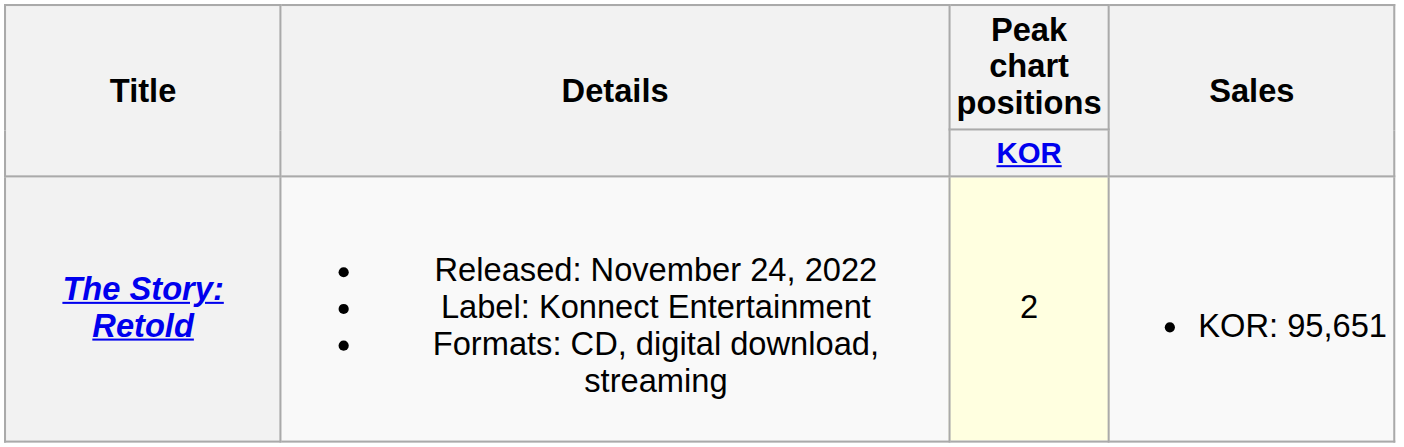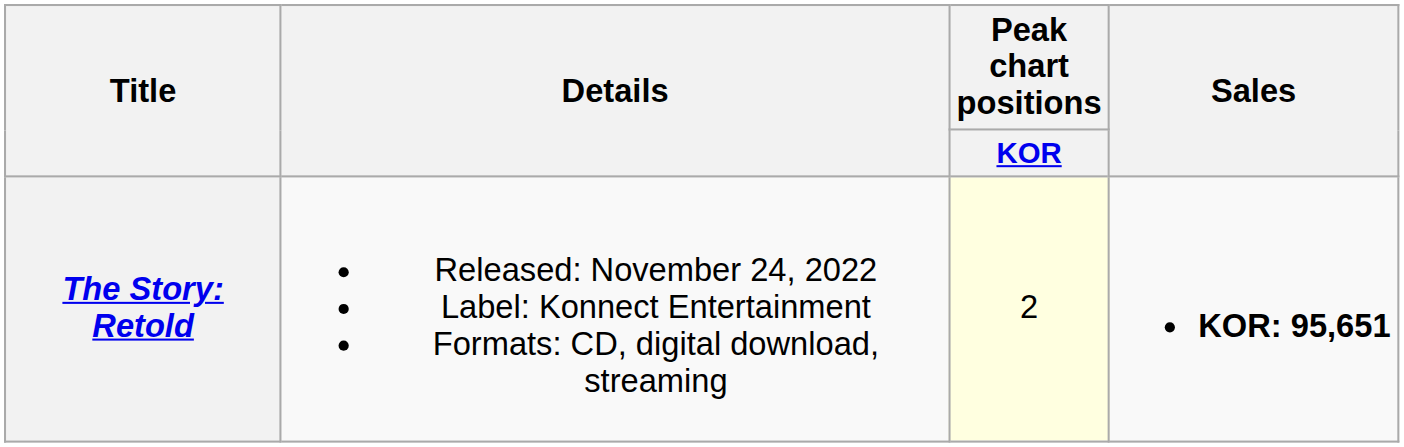(1252, 327) normal -> (1254, 327) bold
